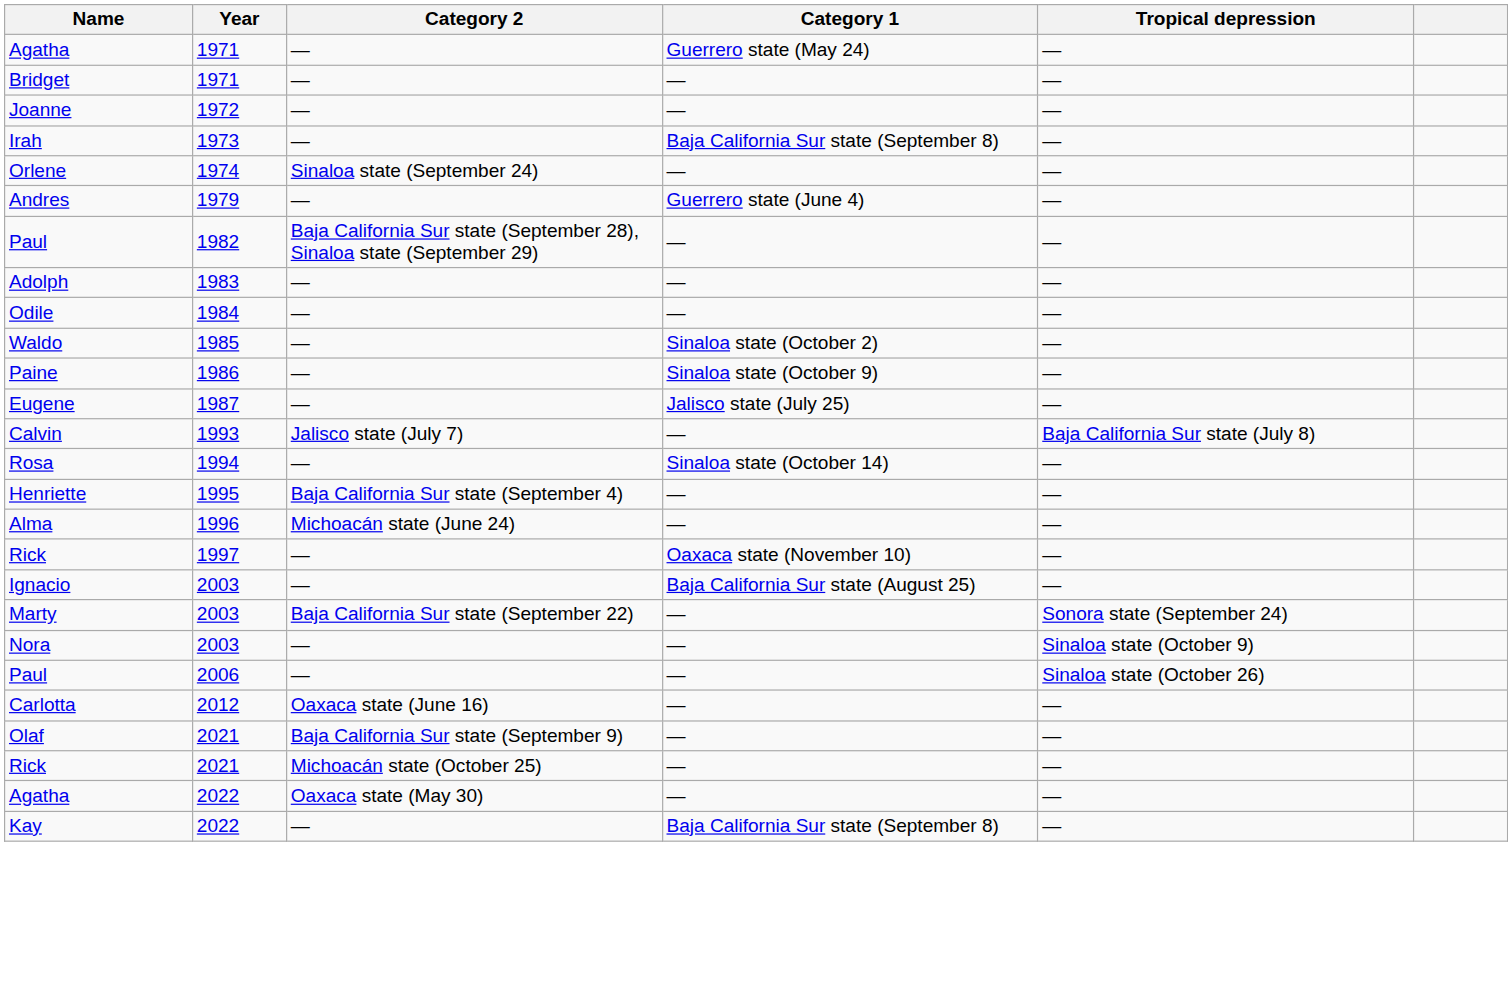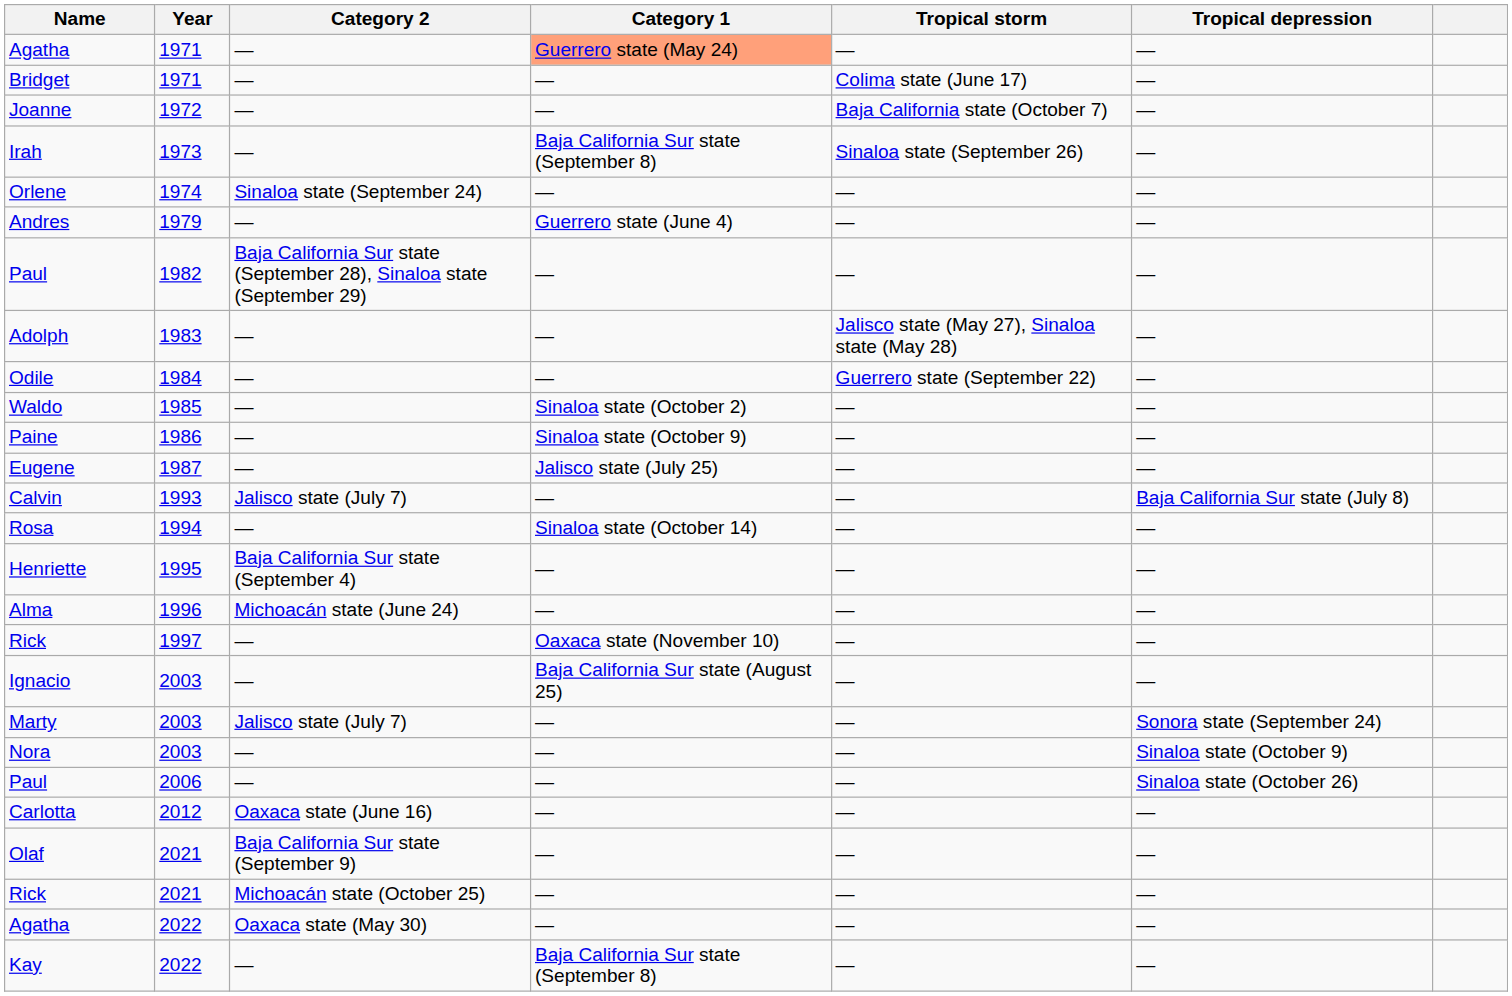+ column: (981, 19)
(768, 49) no background -> (637, 49) lightsalmon background
(462, 614) Baja California Sur state (September 22) -> (321, 721) Jalisco state (July 7)
